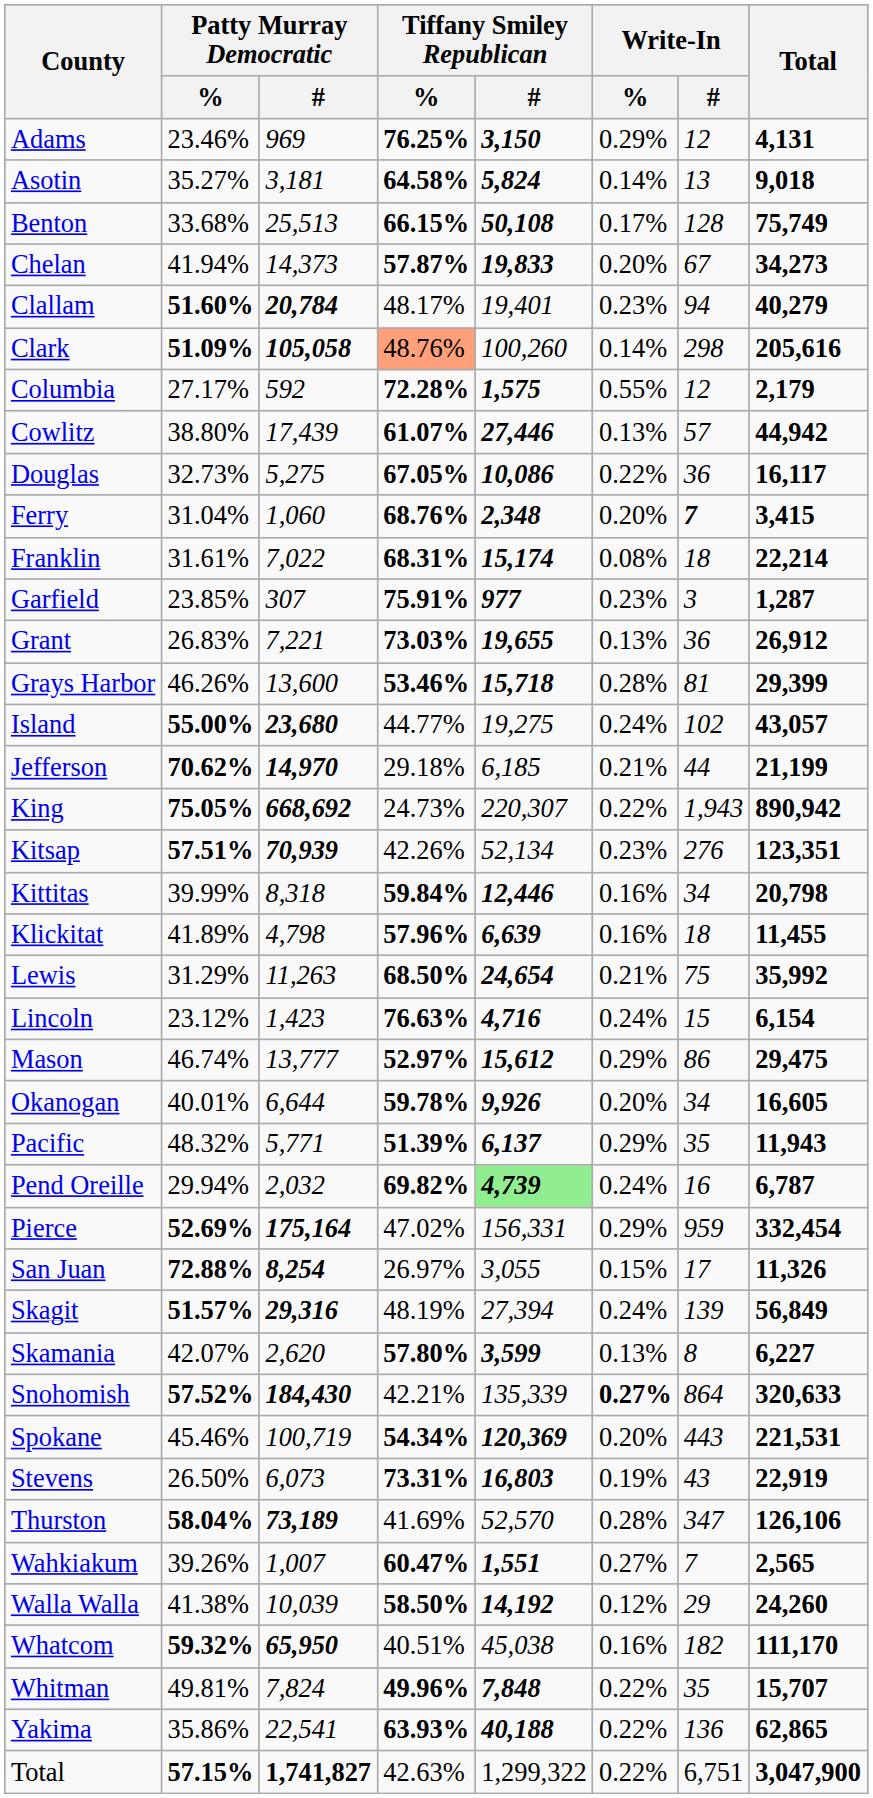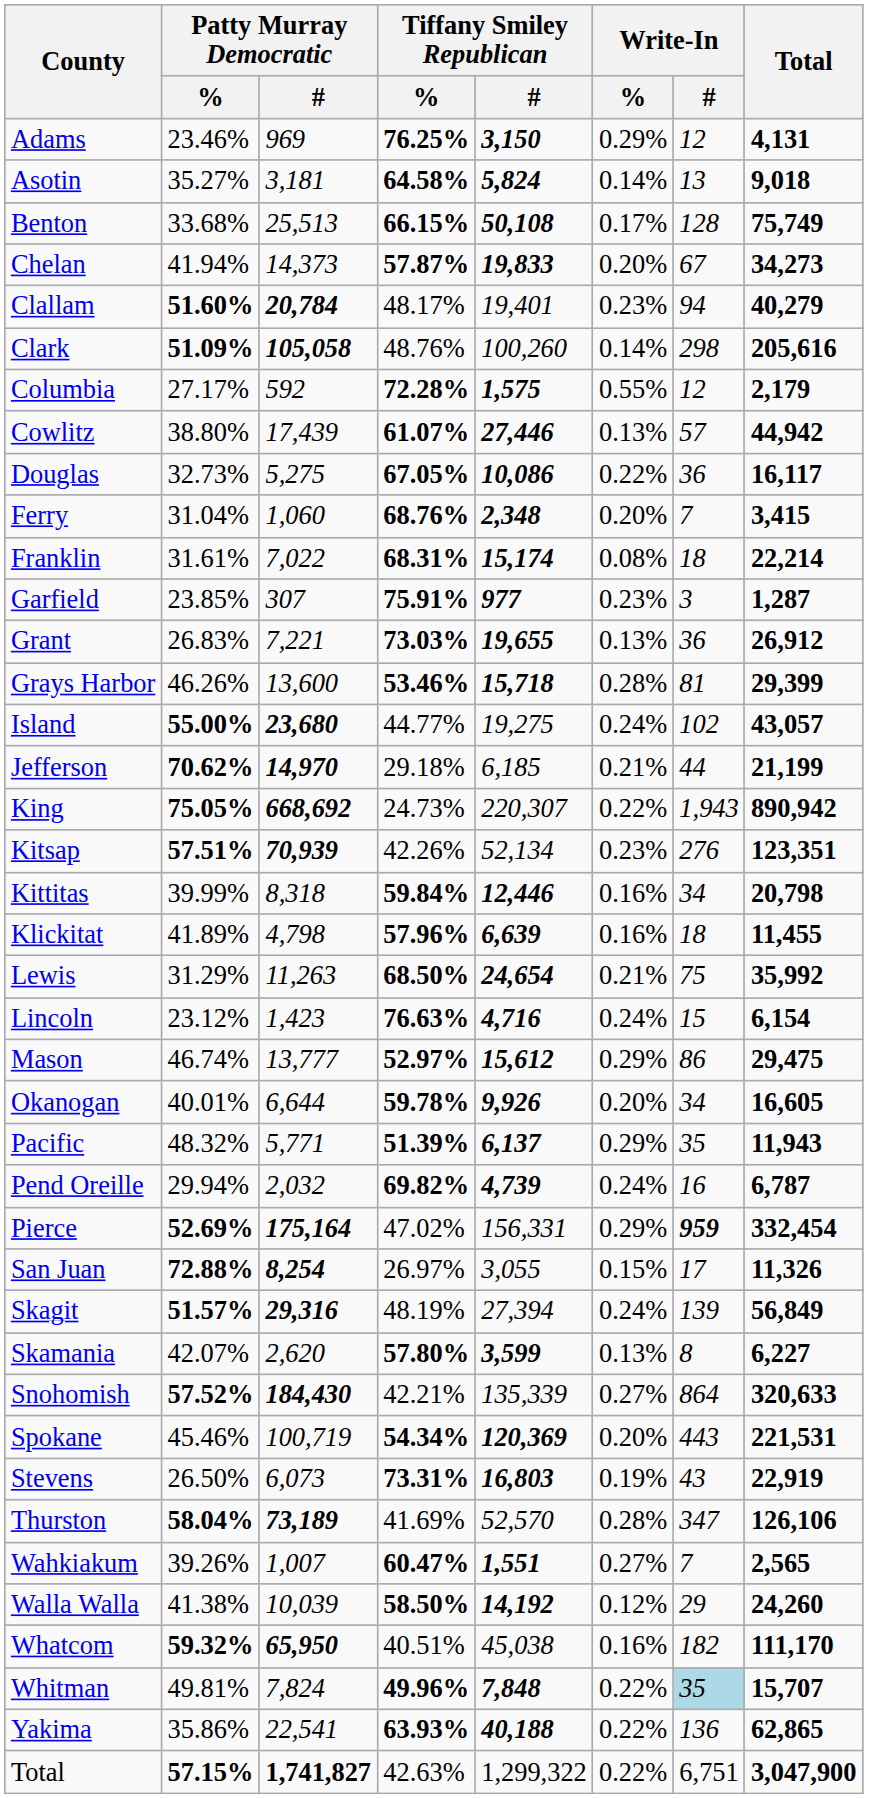(424, 348) lightsalmon background -> (424, 348) no background
(690, 515) bold -> (686, 515) normal
(511, 1185) lightgreen background -> (511, 1185) no background
(704, 1227) normal -> (699, 1227) bold
(635, 1394) bold -> (633, 1394) normal
(697, 1688) no background -> (693, 1688) lightblue background
